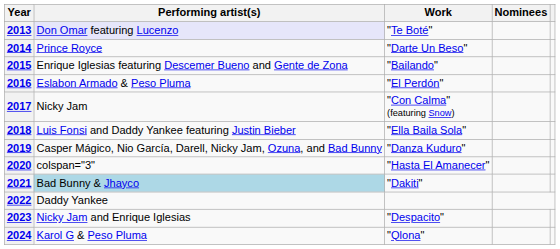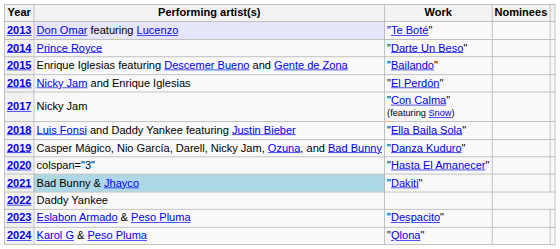(114, 83) Eslabon Armado & Peso Pluma -> (114, 83) Nicky Jam and Enrique Iglesias
(114, 218) Nicky Jam and Enrique Iglesias -> (114, 218) Eslabon Armado & Peso Pluma
